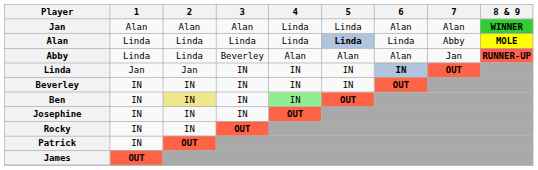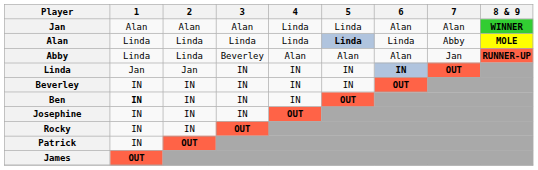(137, 99) normal -> (137, 99) bold
(189, 99) khaki background -> (189, 99) no background
(295, 99) lightgreen background -> (295, 99) no background
